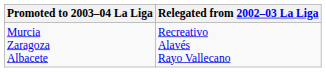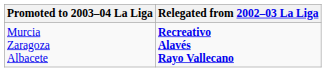(194, 44) normal -> (196, 44) bold
